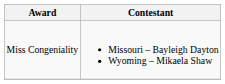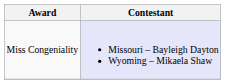(151, 56) no background -> (151, 56) lavender background
